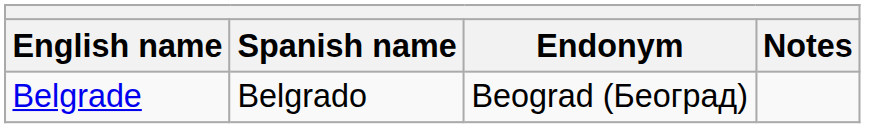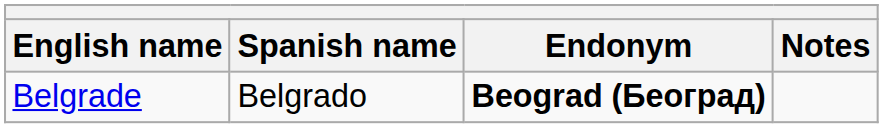(610, 96) normal -> (619, 96) bold
